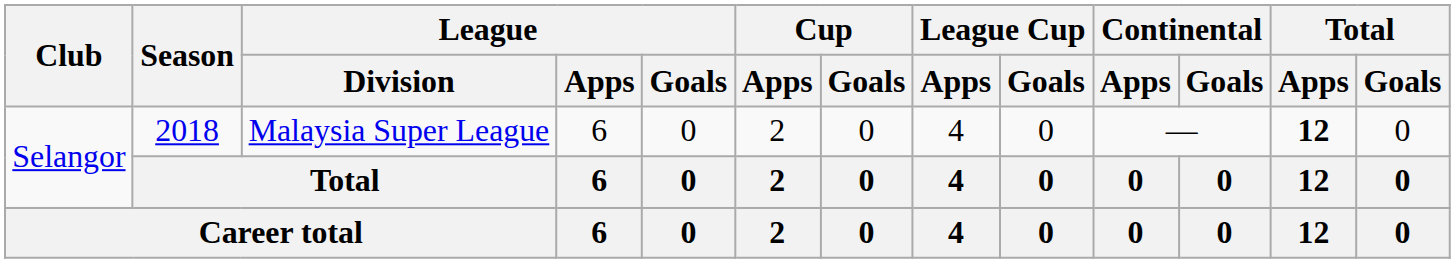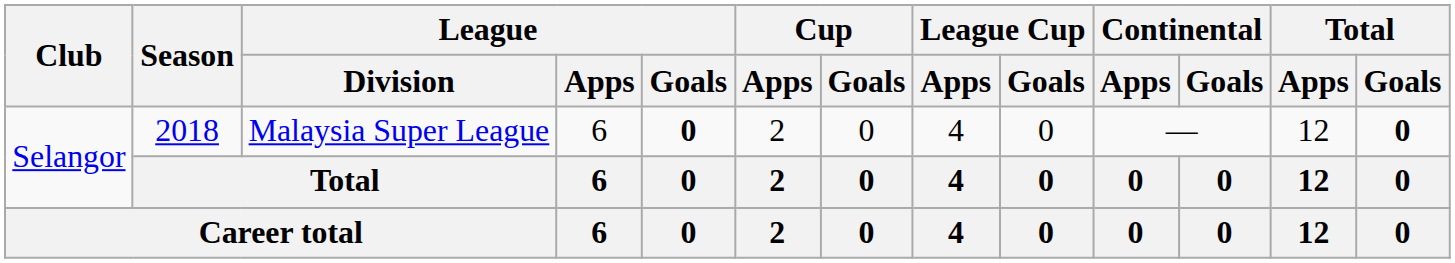(688, 130) normal -> (688, 130) bold
(1313, 130) bold -> (1313, 130) normal
(1402, 130) normal -> (1402, 130) bold
